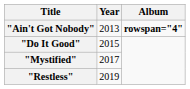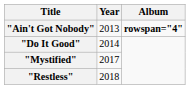(109, 44) 2015 -> (109, 44) 2014
(109, 76) 2019 -> (109, 76) 2018
